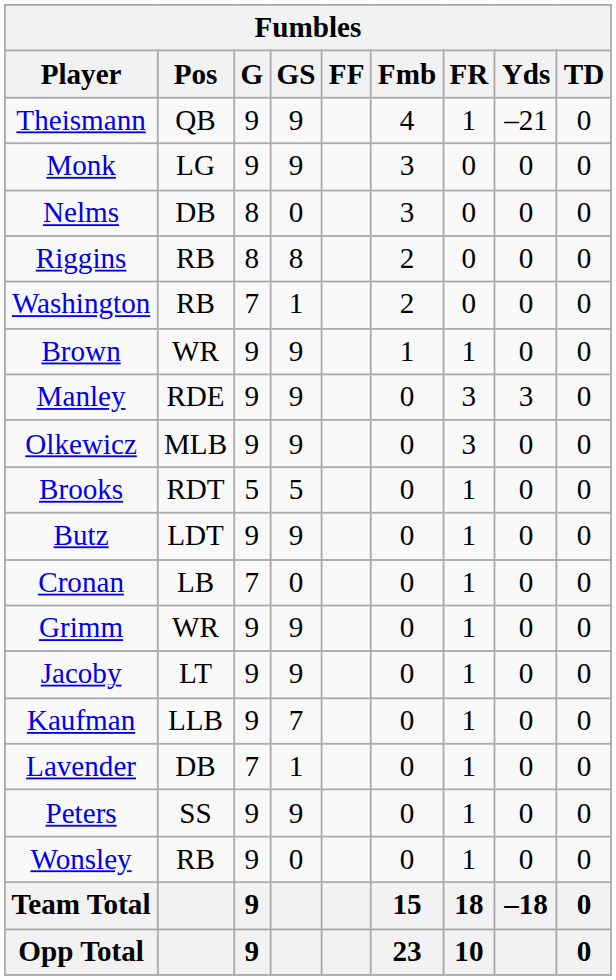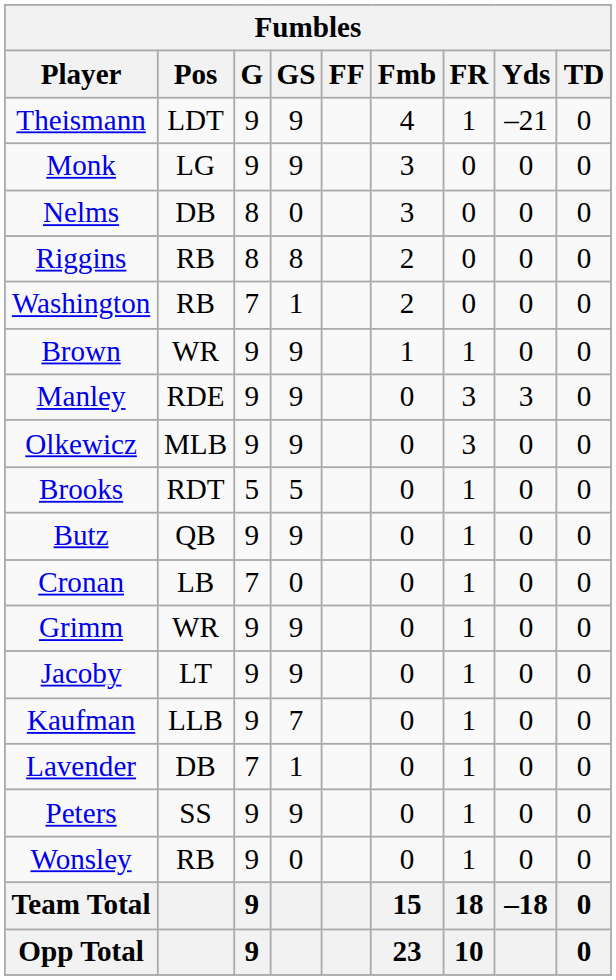(196, 119) QB -> (196, 119) LDT
(196, 535) LDT -> (196, 535) QB
